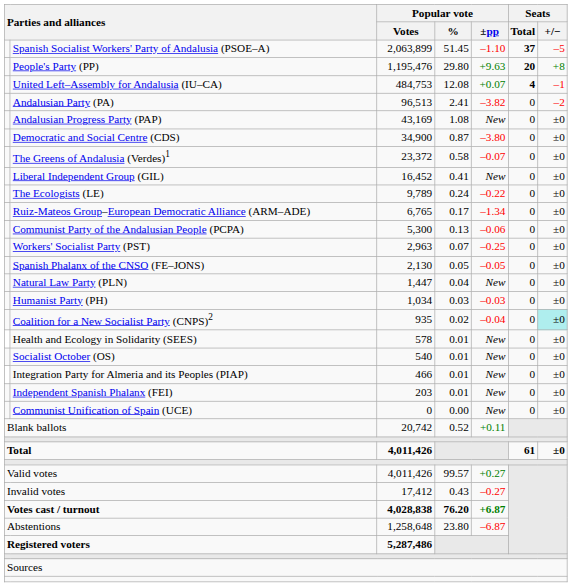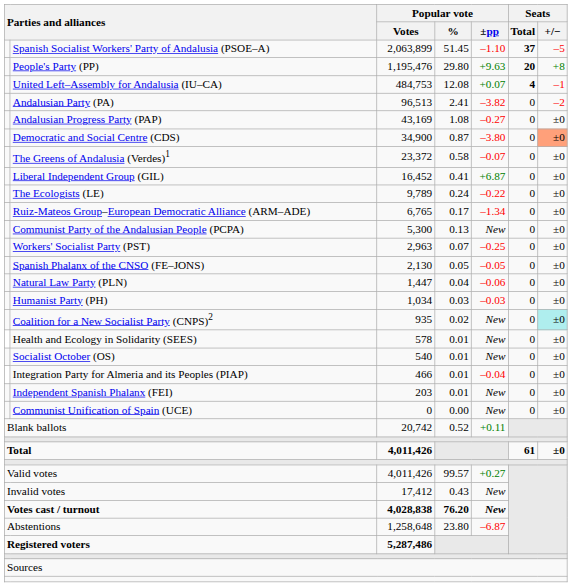(495, 119) New -> (493, 119) –0.27
(559, 137) no background -> (559, 137) lightsalmon background
(495, 176) New -> (492, 176) +6.87
(493, 229) –0.06 -> (495, 229) New
(495, 282) New -> (493, 282) –0.06
(493, 319) –0.04 -> (495, 319) New
(495, 374) New -> (493, 374) –0.04
(493, 491) –0.27 -> (495, 491) New
(492, 509) +6.87 -> (495, 509) New
